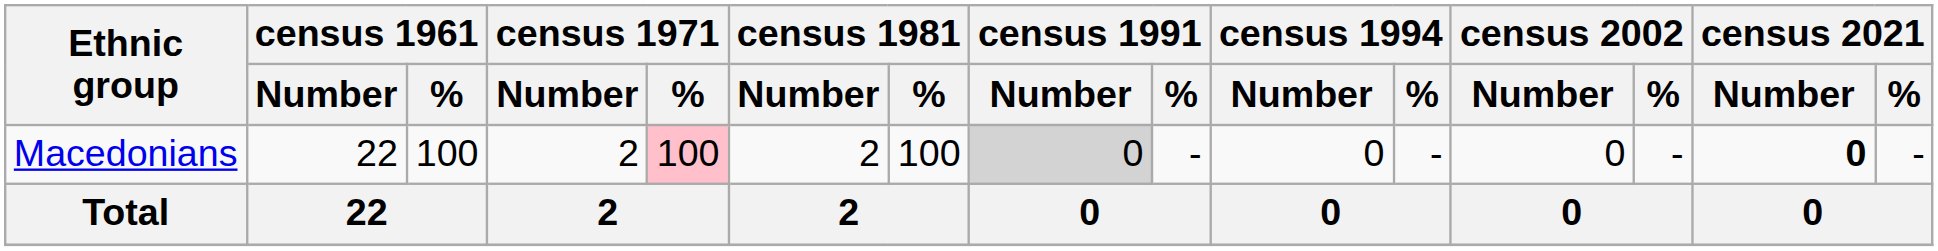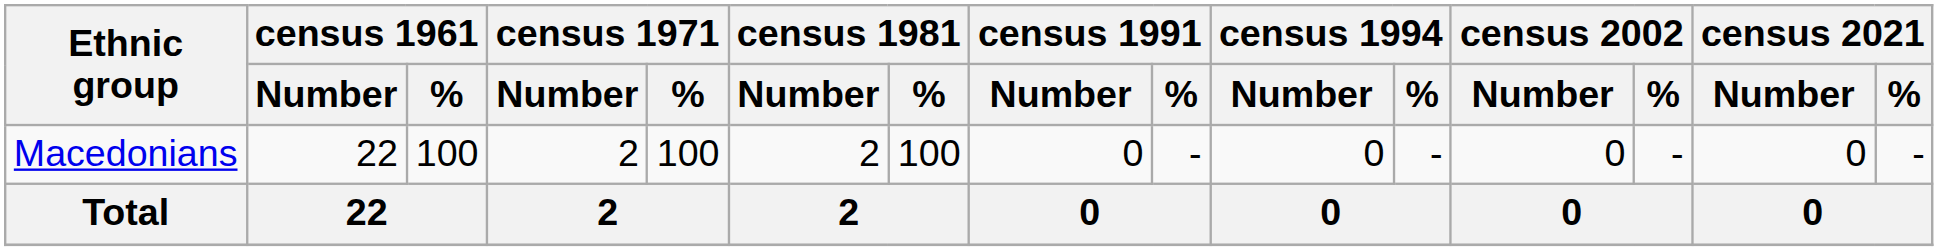(688, 153) pink background -> (688, 153) no background
(1133, 153) lightgrey background -> (1133, 153) no background
(1856, 153) bold -> (1856, 153) normal
